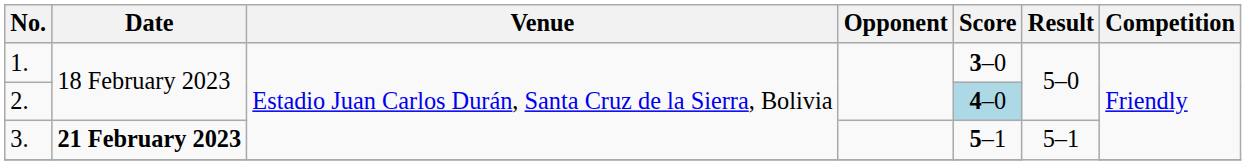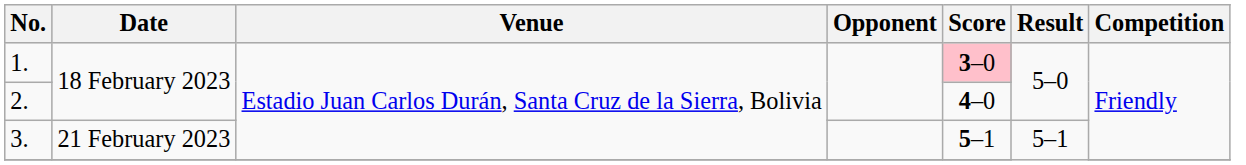(988, 62) no background -> (977, 62) pink background
(988, 100) lightblue background -> (977, 100) no background
(149, 139) bold -> (144, 139) normal
